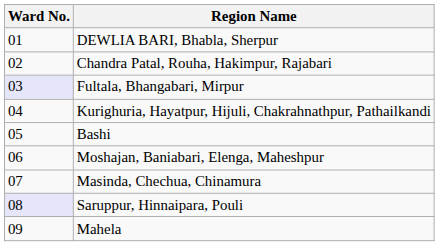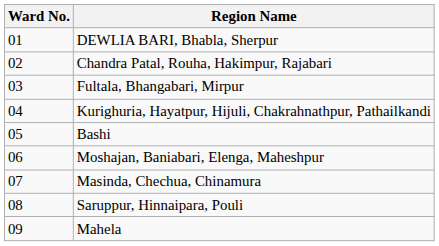(15, 87) lavender background -> (15, 87) no background
(15, 205) lavender background -> (15, 205) no background
